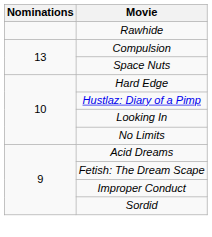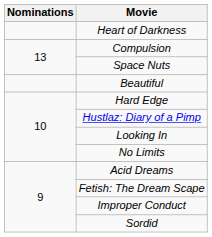- row: (142, 30)
+ row: (142, 30)
+ row: (142, 83)
